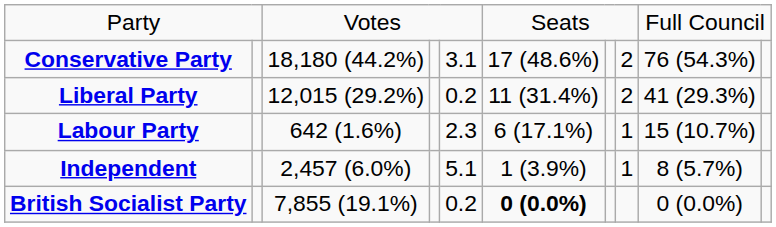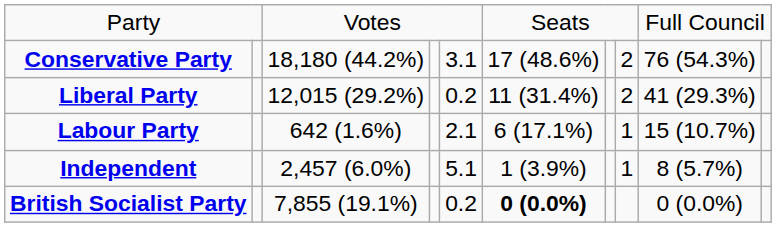(461, 131) 2.3 -> (461, 131) 2.1
